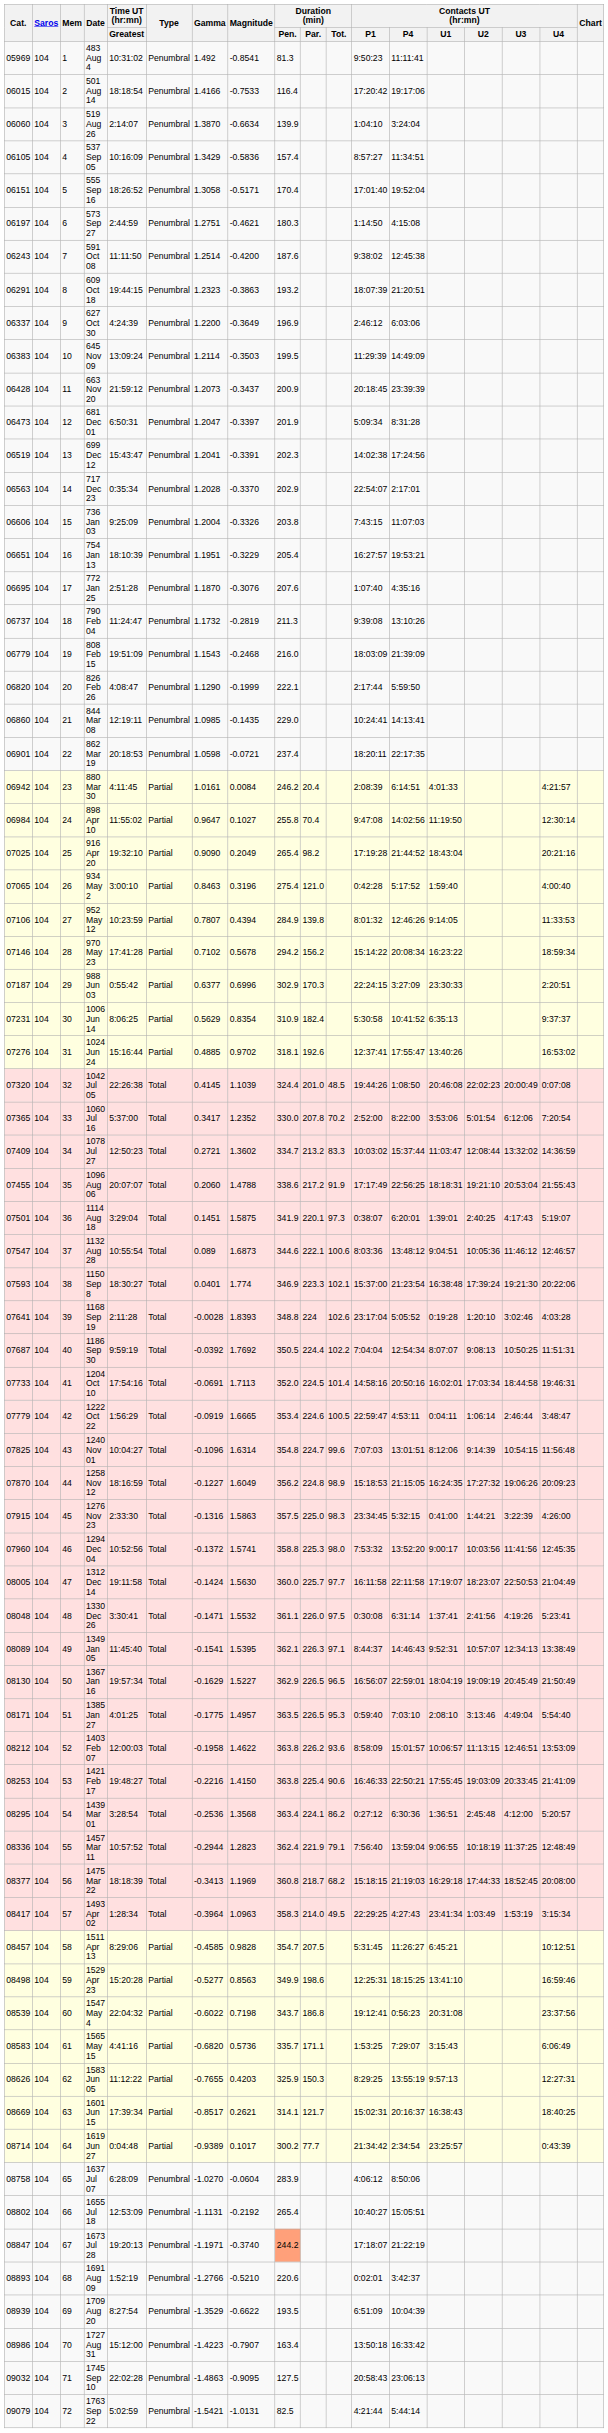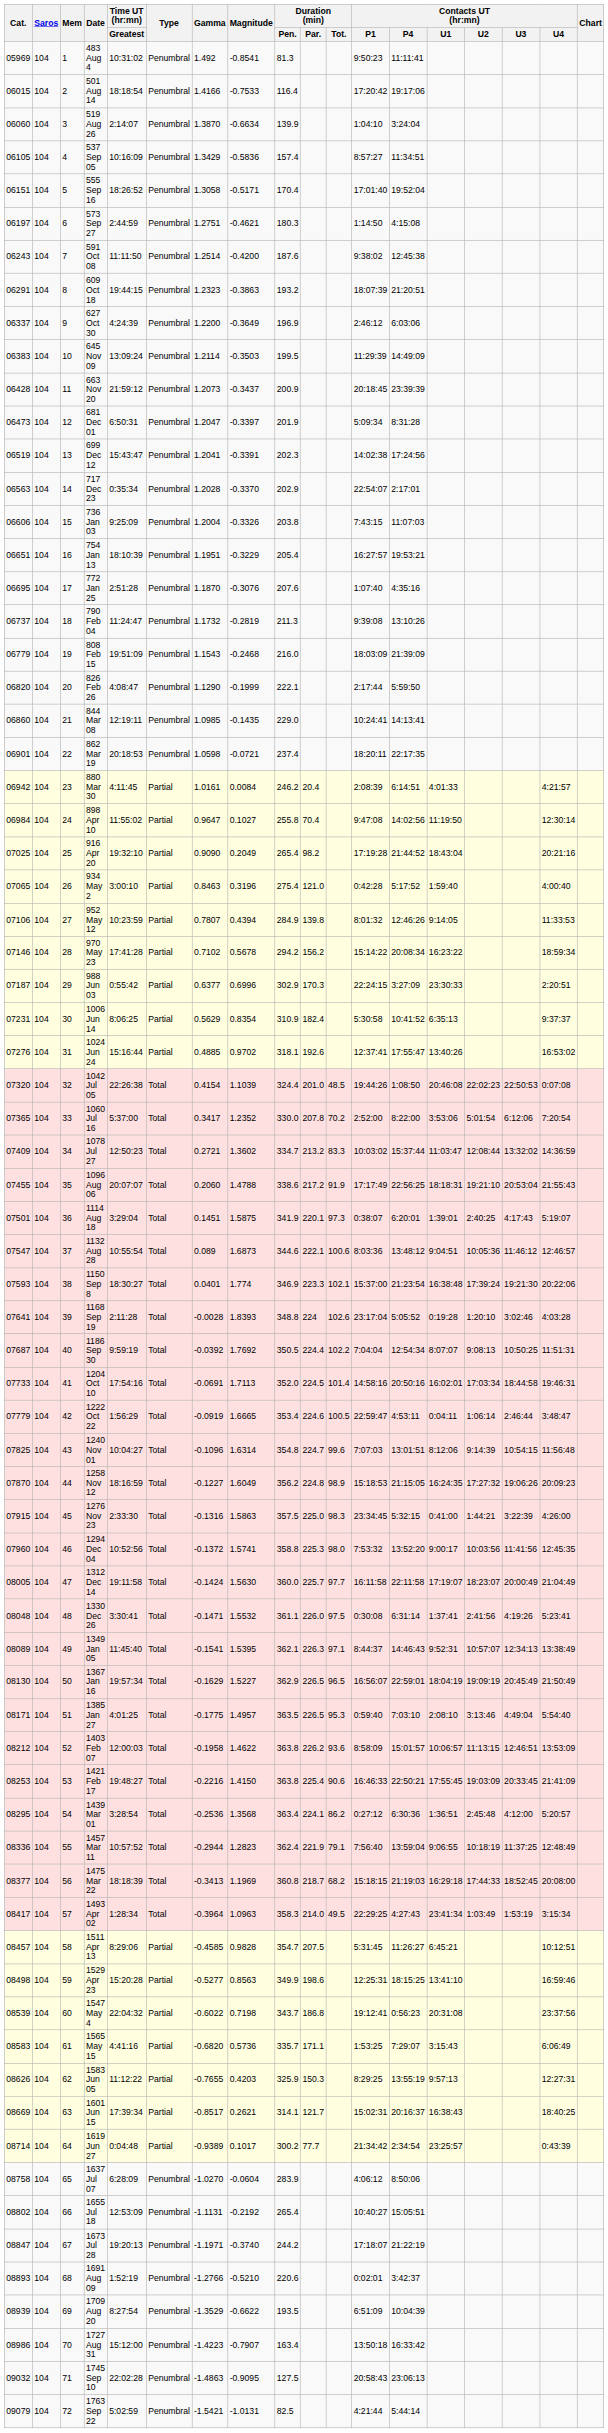(207, 1085) 0.4145 -> (207, 1085) 0.4154
(521, 1085) 20:00:49 -> (521, 1085) 22:50:53
(521, 1582) 22:50:53 -> (521, 1582) 20:00:49
(288, 2245) lightsalmon background -> (288, 2245) no background
